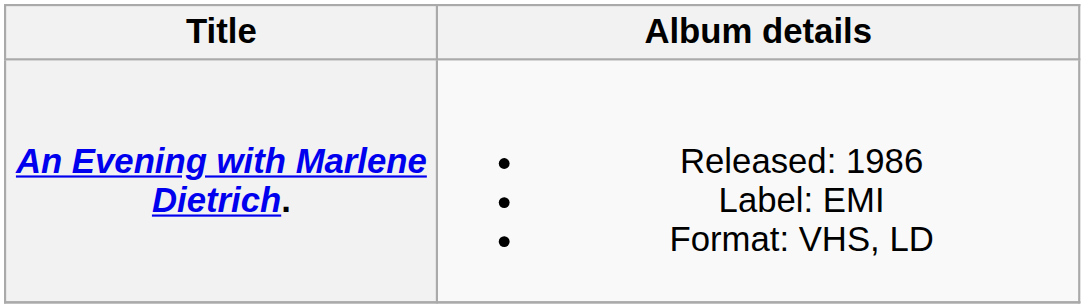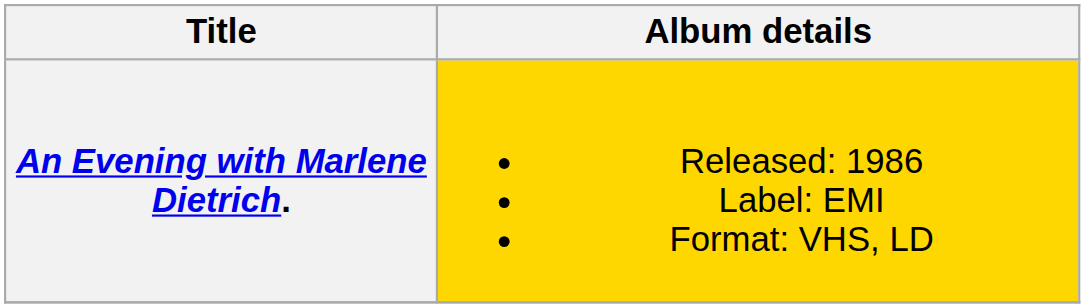(758, 201) no background -> (758, 201) gold background
